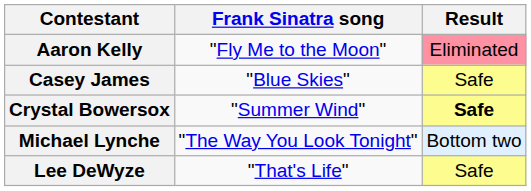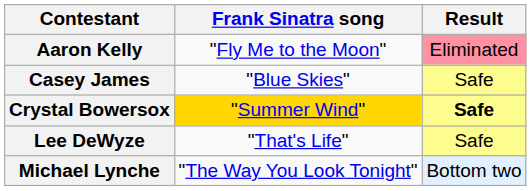(298, 110) no background -> (298, 110) gold background
rows swapped: (89, 140) <-> (89, 170)
